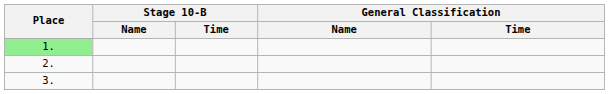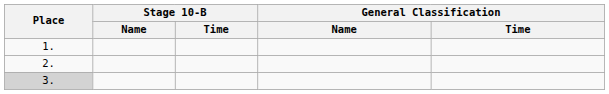(49, 47) lightgreen background -> (49, 47) no background
(49, 81) no background -> (49, 81) lightgrey background
